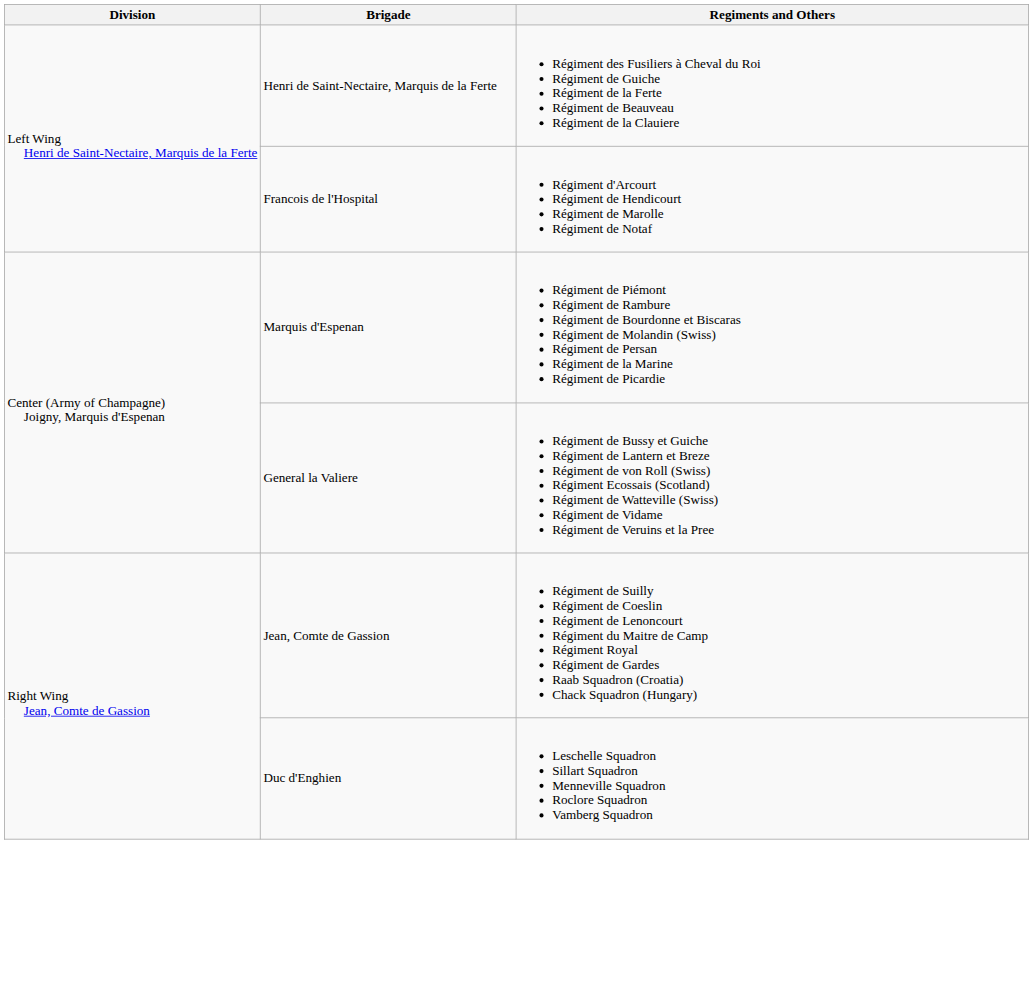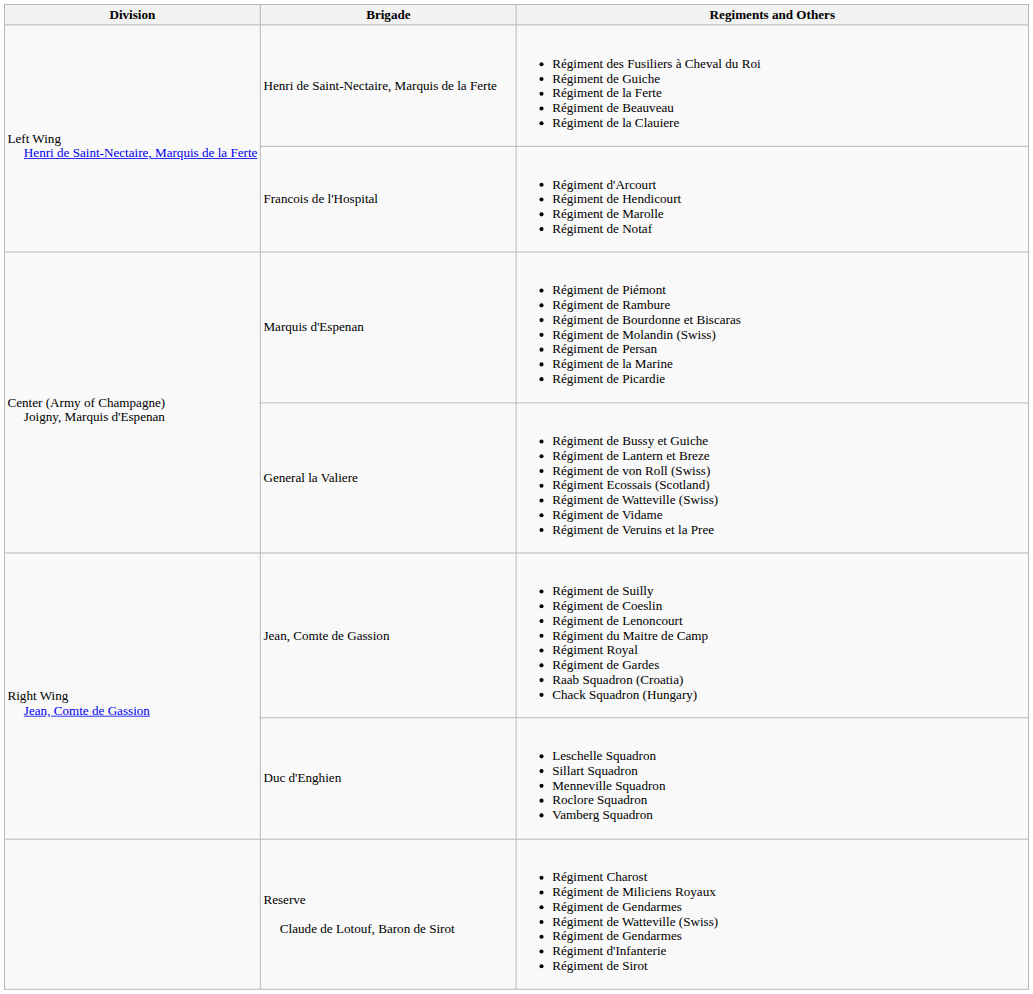+ row: (359, 914)
